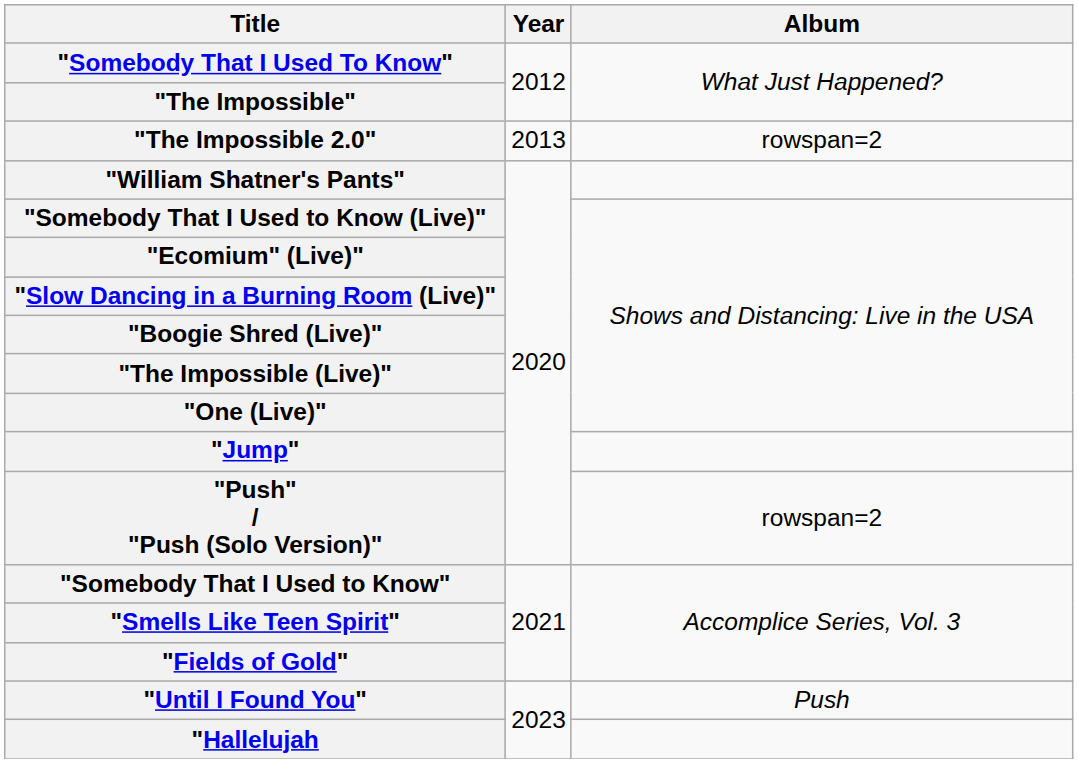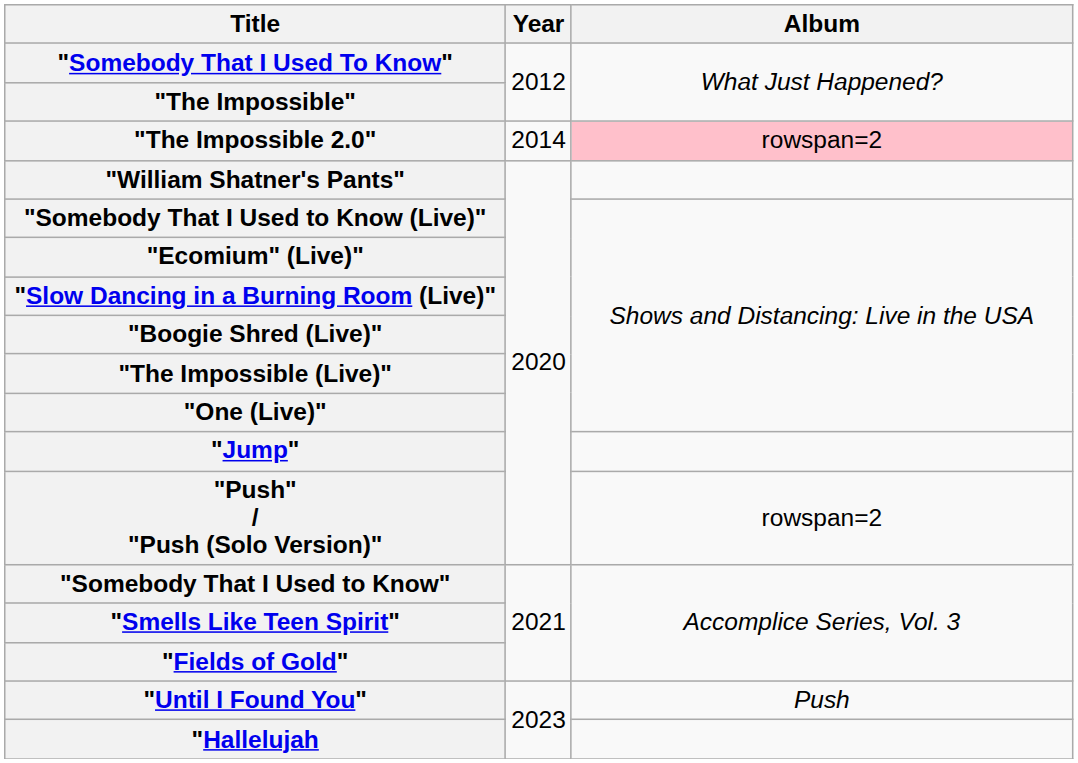(539, 140) 2013 -> (539, 140) 2014
(822, 140) no background -> (822, 140) pink background
